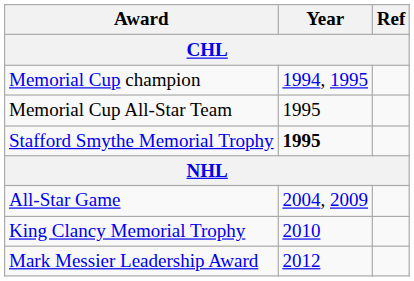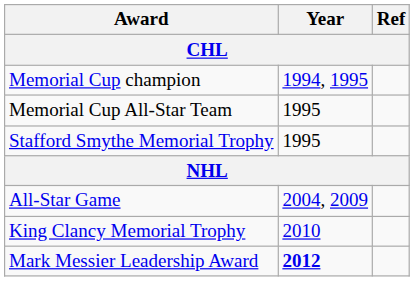(301, 140) bold -> (301, 140) normal
(301, 261) normal -> (301, 261) bold
